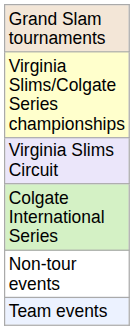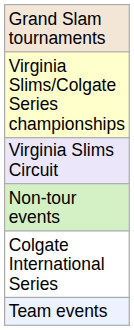(57, 218) Colgate International Series -> (43, 208) Non-tour events
(43, 274) Non-tour events -> (57, 264) Colgate International Series
